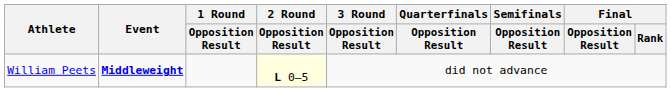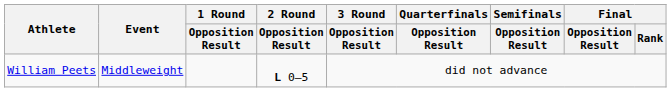(142, 70) bold -> (142, 70) normal
(291, 77) lightyellow background -> (291, 77) no background
